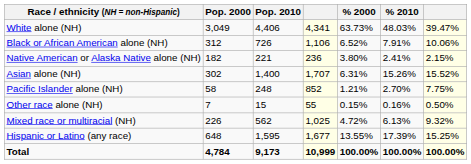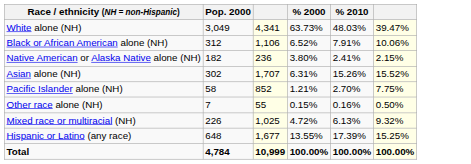- column: (278, 12)
